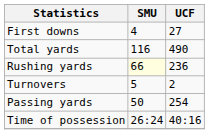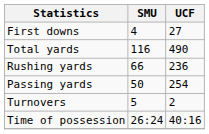(137, 67) lightyellow background -> (137, 67) no background
rows swapped: (50, 102) <-> (37, 85)
